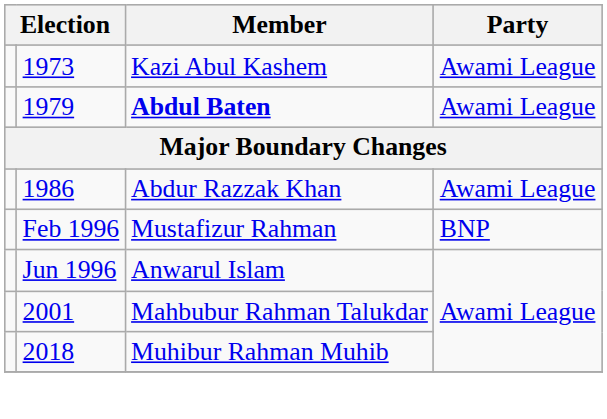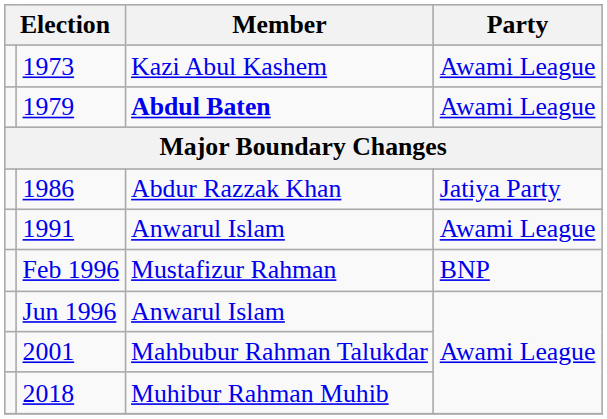(518, 188) Awami League -> (500, 188) Jatiya Party
+ row: (48, 229)
